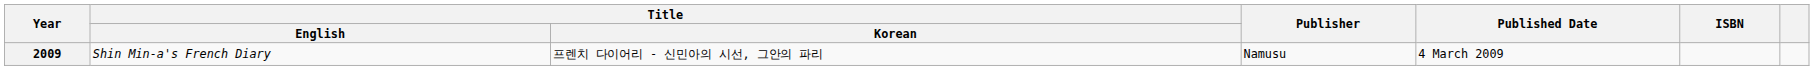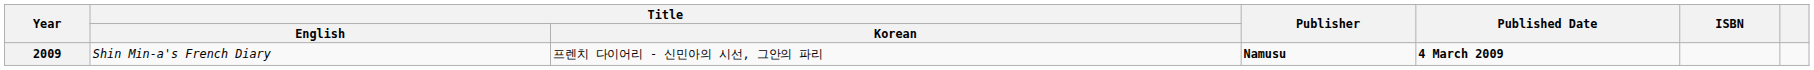(1265, 54) normal -> (1265, 54) bold
(1461, 54) normal -> (1461, 54) bold
